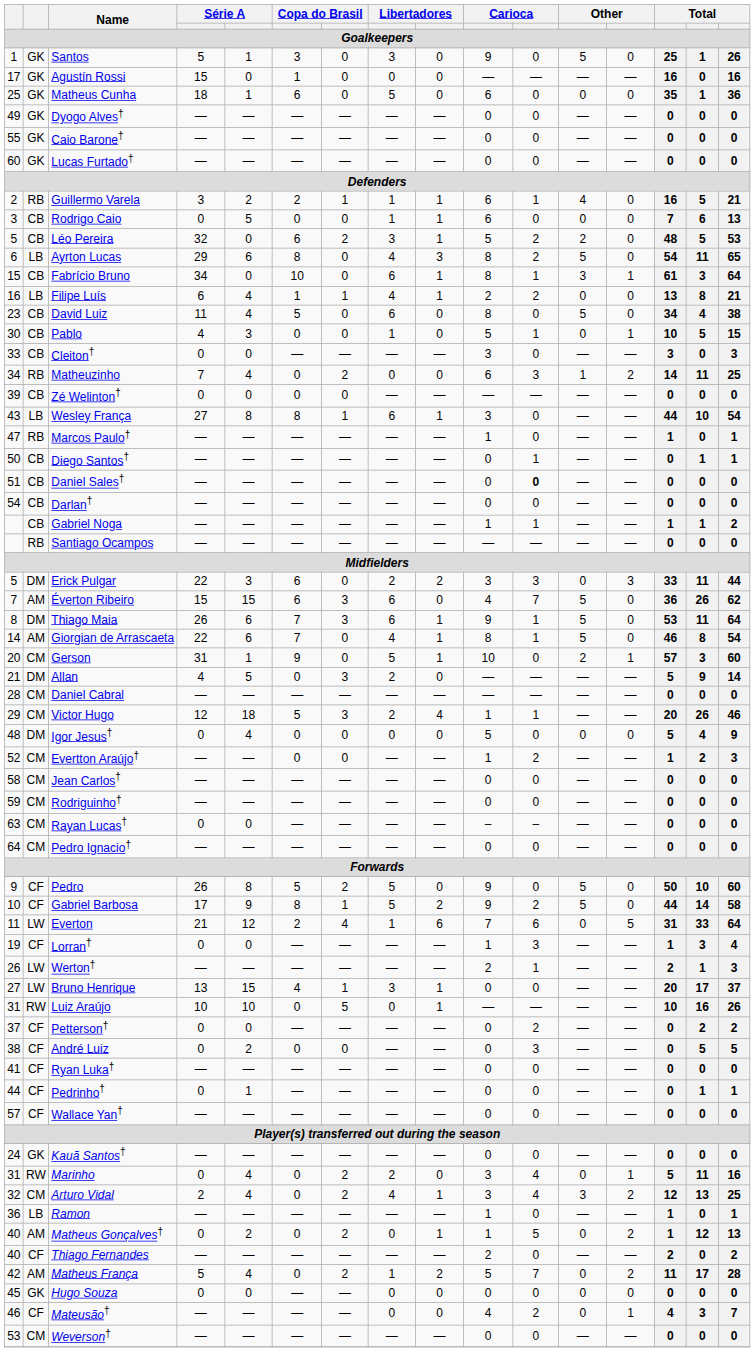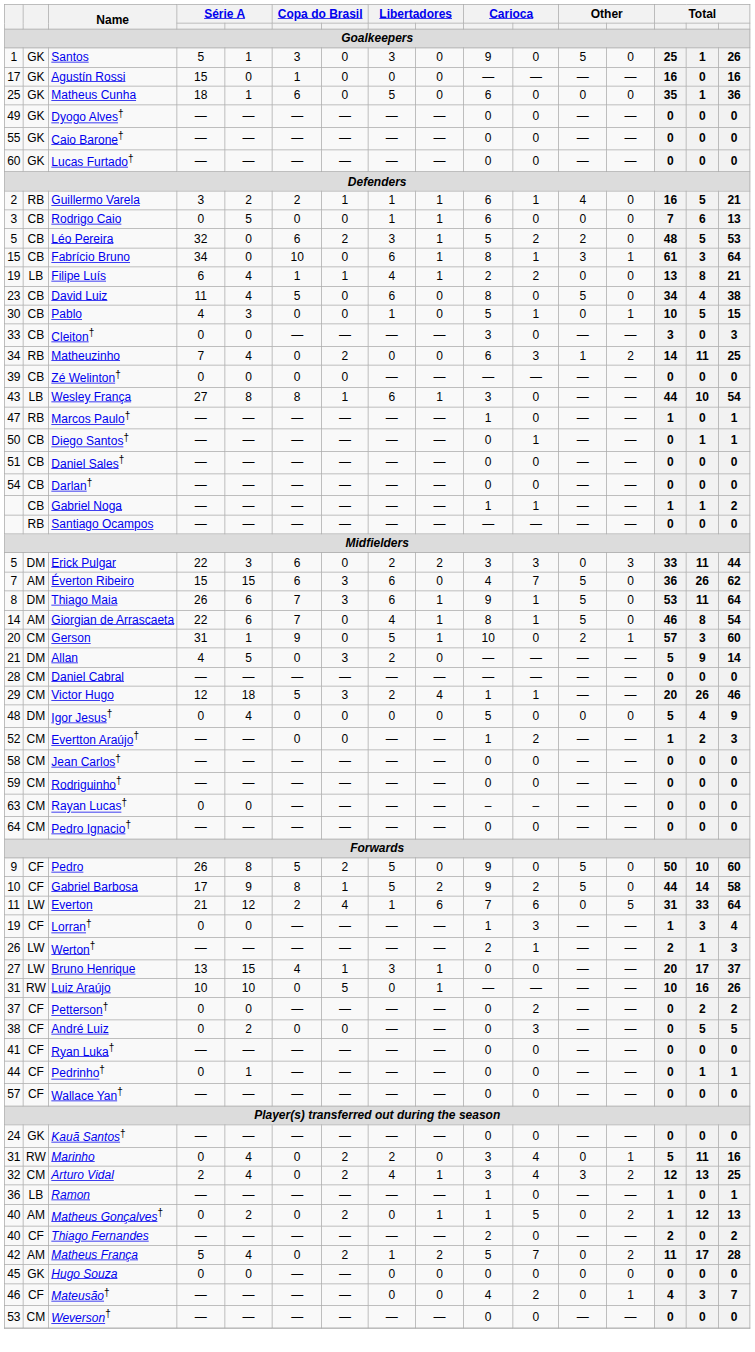- row: (86, 257)
(14, 295) 16 -> (14, 276) 19
(536, 481) bold -> (536, 462) normal
